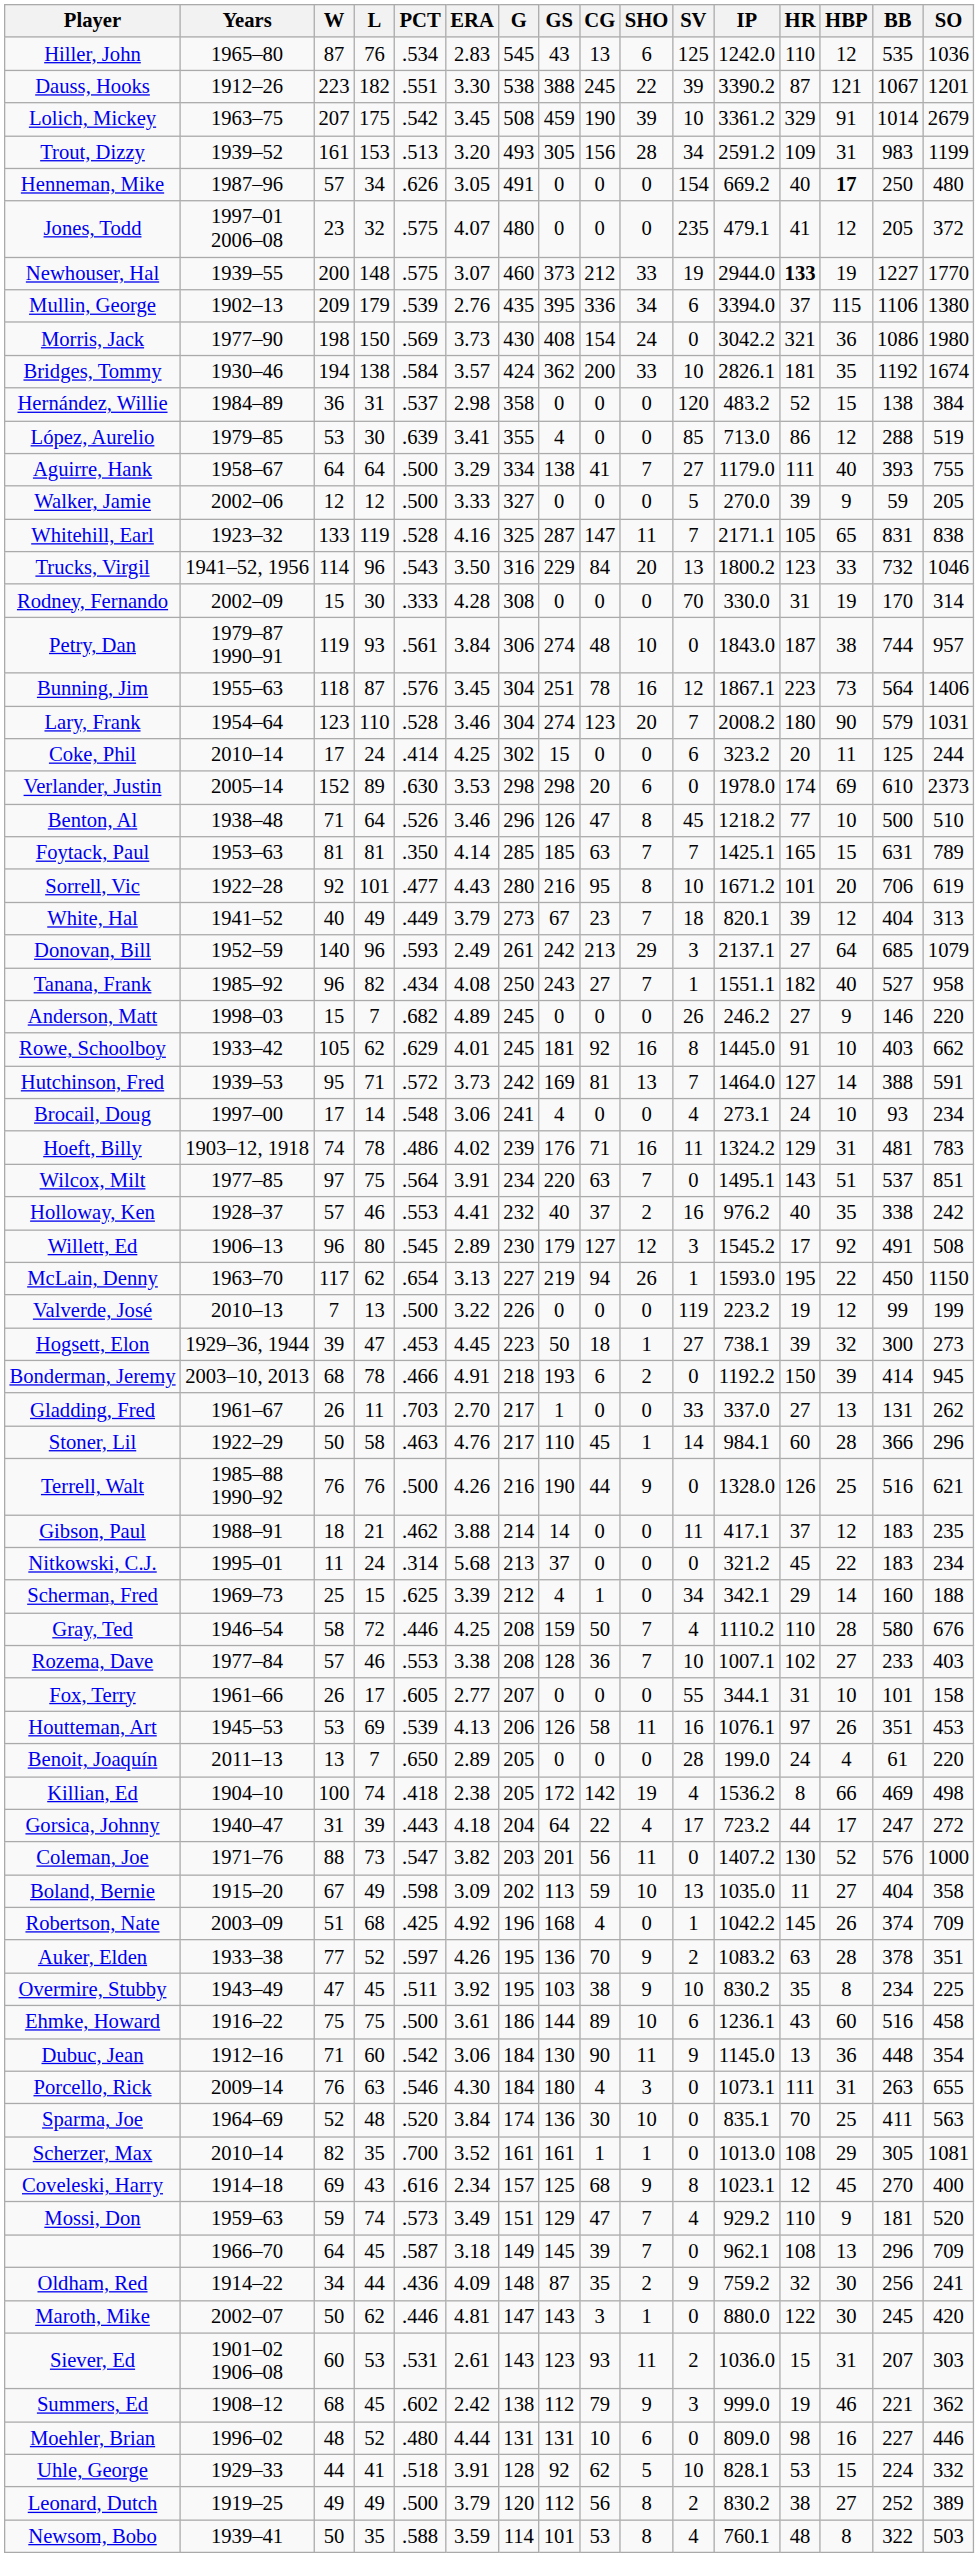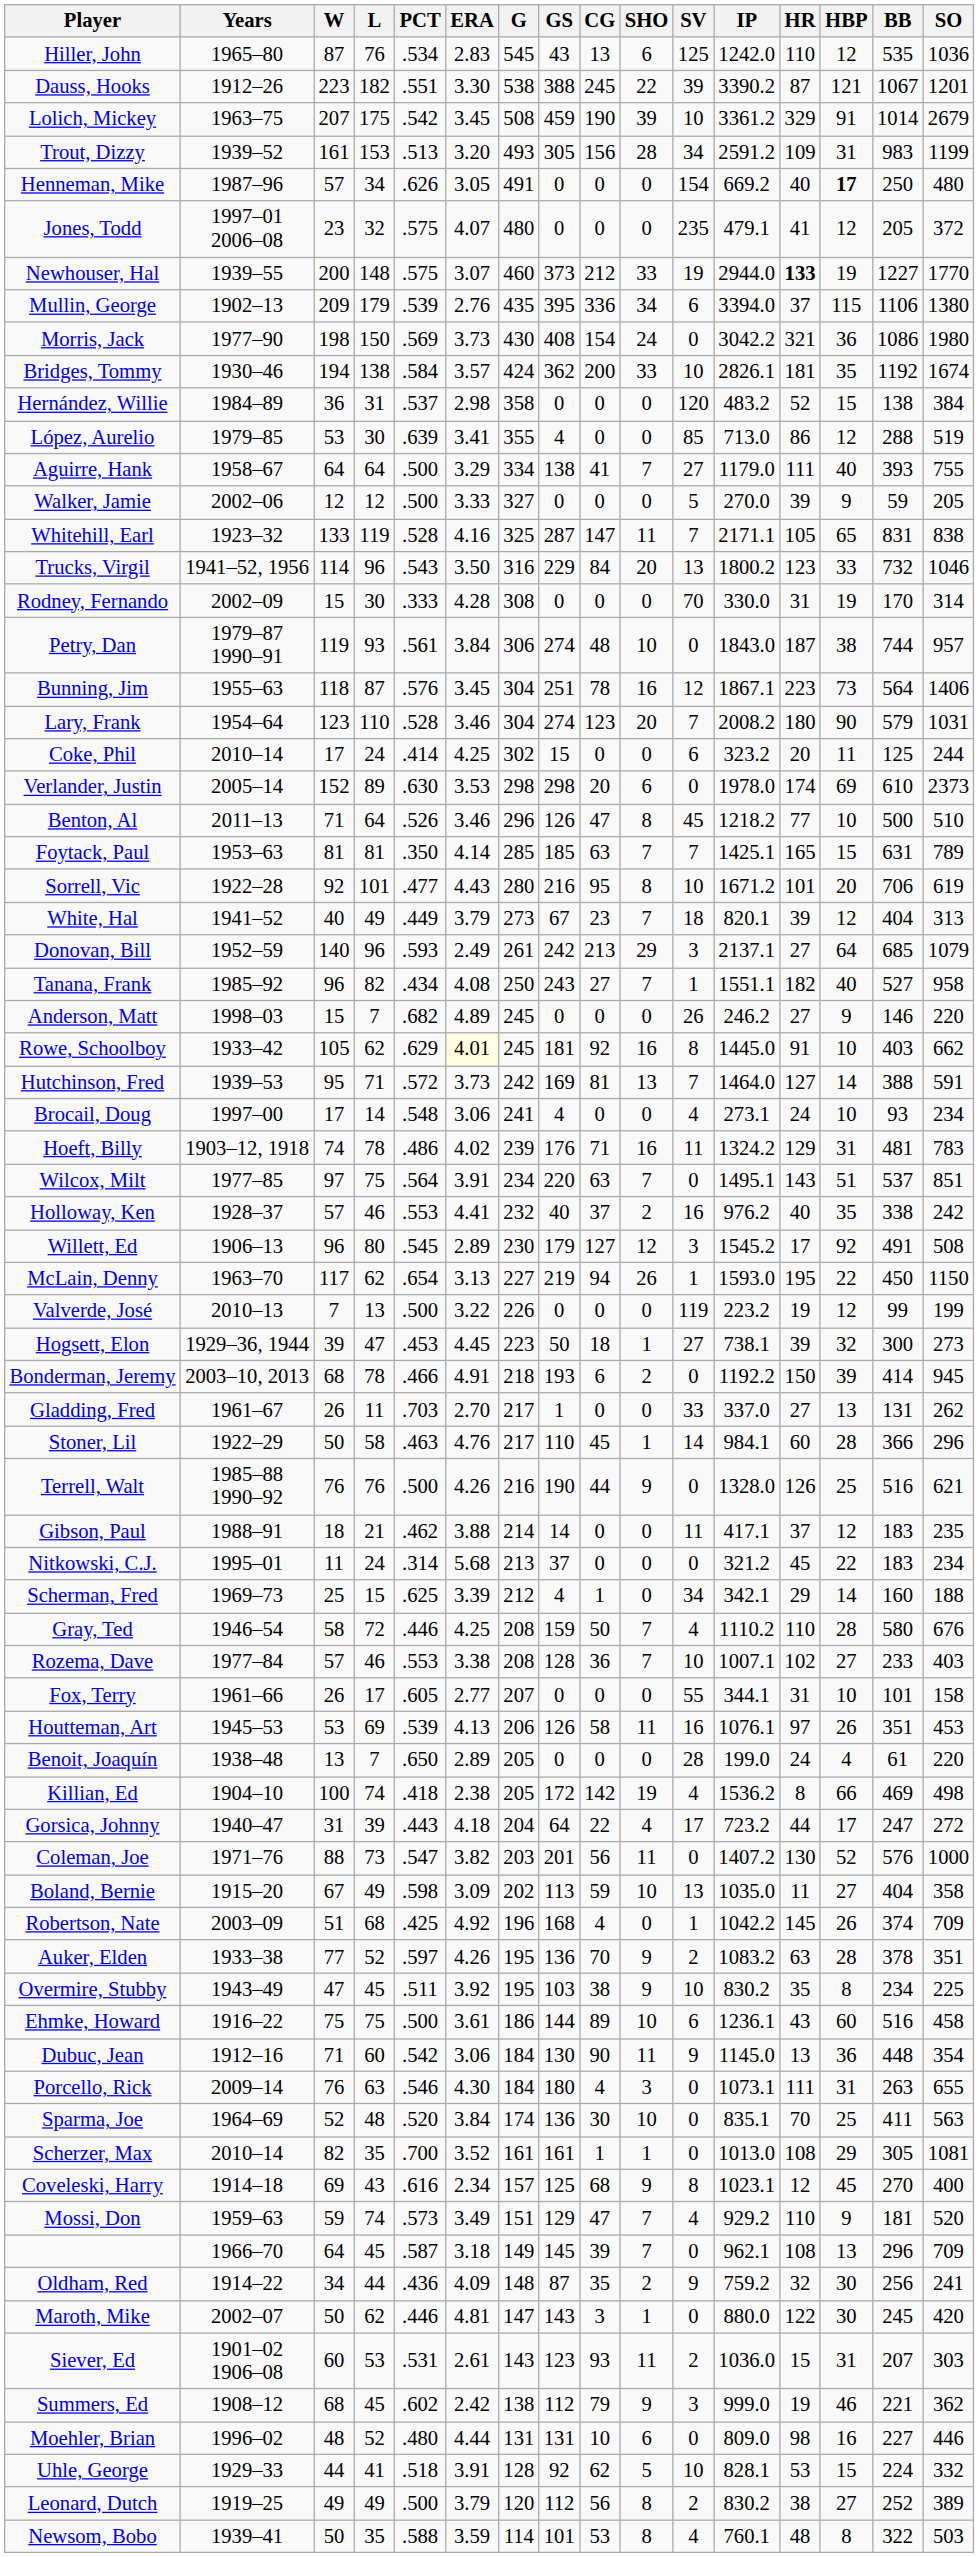(247, 820) 1938–48 -> (247, 820) 2011–13
(472, 1049) no background -> (472, 1049) lightyellow background
(247, 1759) 2011–13 -> (247, 1759) 1938–48
